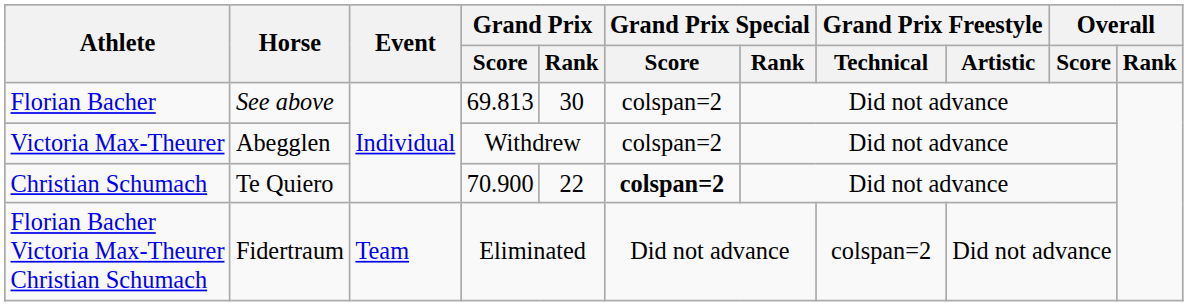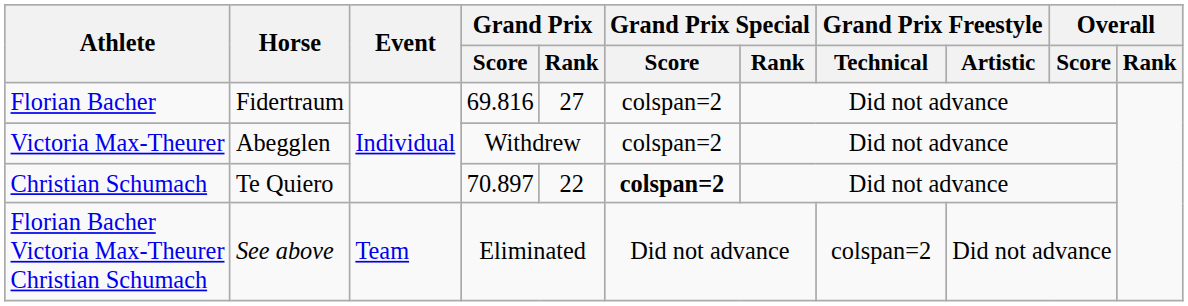(285, 103) See above -> (290, 103) Fidertraum
(500, 103) 69.813 -> (500, 103) 69.816
(572, 103) 30 -> (572, 103) 27
(500, 183) 70.900 -> (500, 183) 70.897
(290, 252) Fidertraum -> (285, 252) See above
